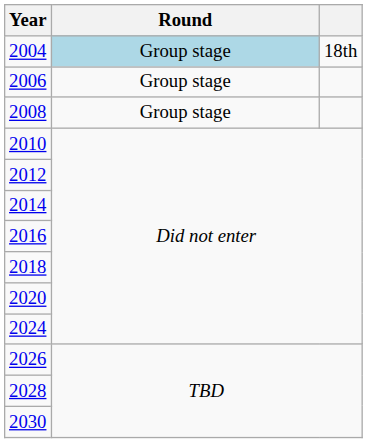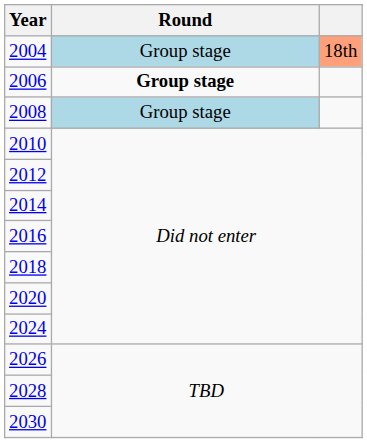(341, 51) no background -> (341, 51) lightsalmon background
(185, 82) normal -> (185, 82) bold
(185, 112) no background -> (185, 112) lightblue background
